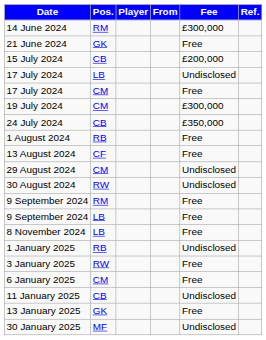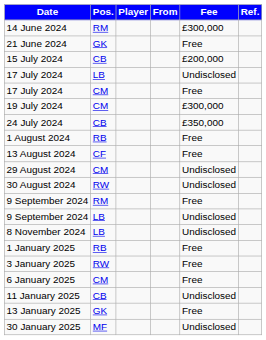(192, 216) Free -> (209, 216) Undisclosed
(192, 232) Free -> (209, 232) Undisclosed
(209, 248) Undisclosed -> (192, 248) Free
